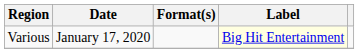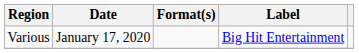(283, 37) lightyellow background -> (283, 37) no background
